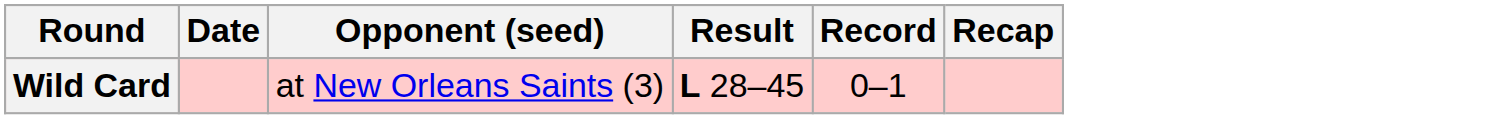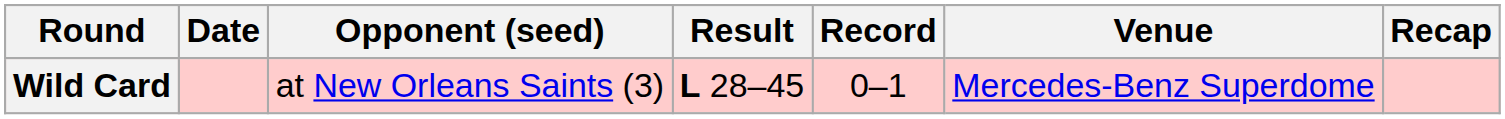+ column: (1163, 31)
